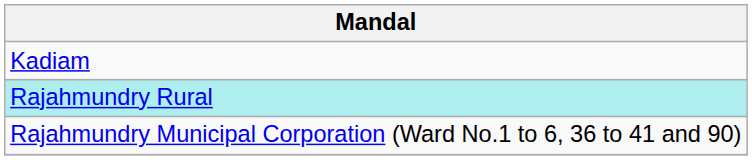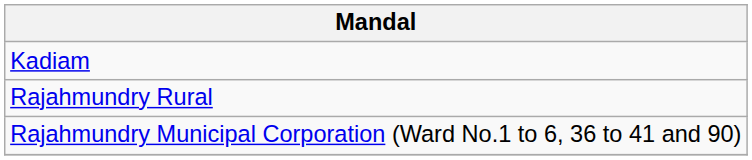(111, 97) paleturquoise background -> (111, 97) no background
